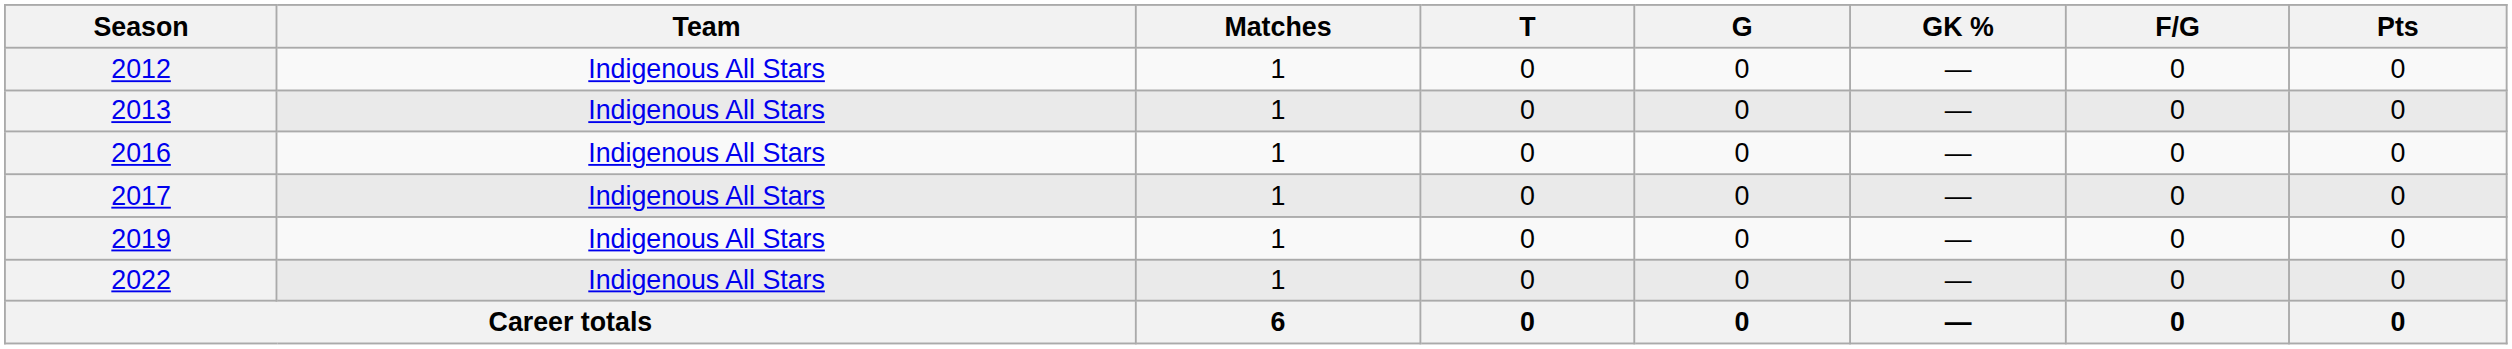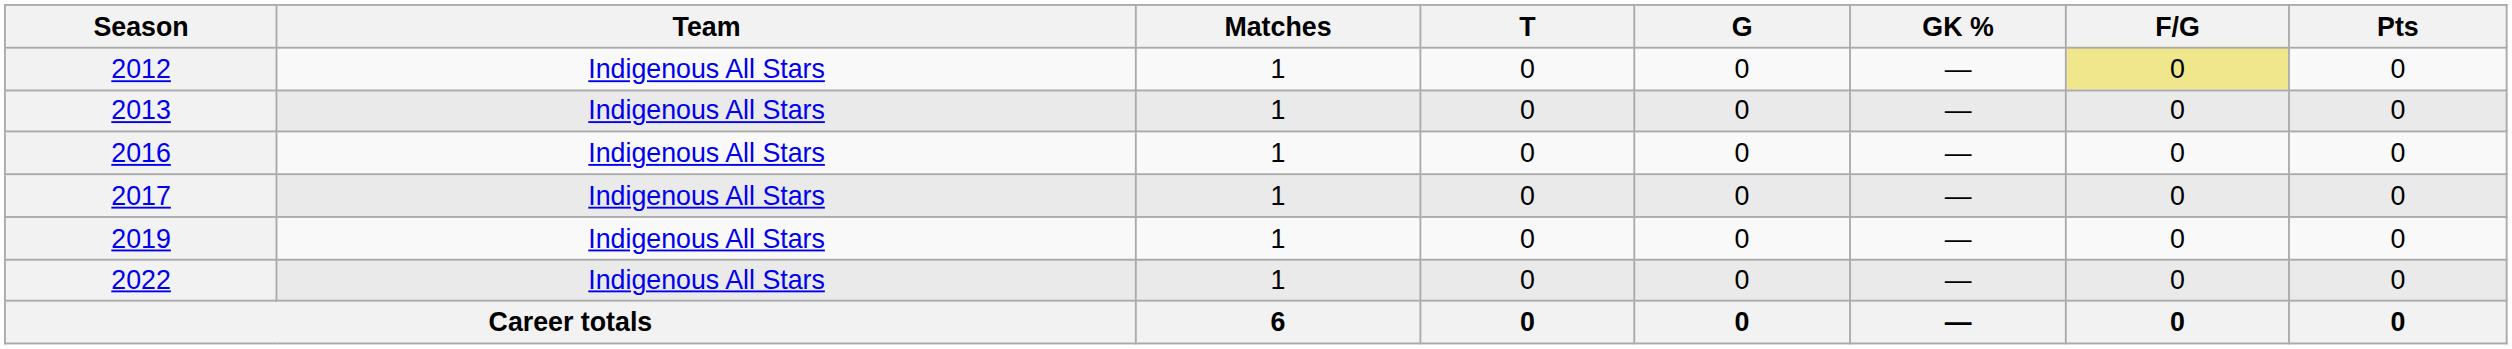(2178, 69) no background -> (2178, 69) khaki background
